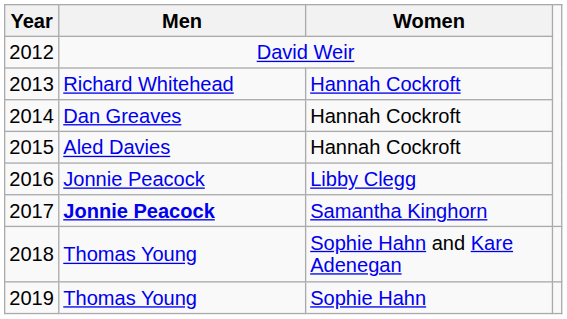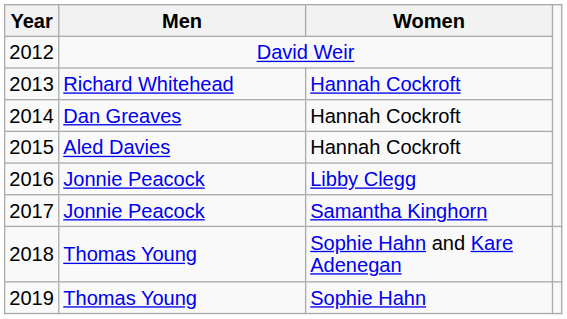(139, 211) bold -> (134, 211) normal
